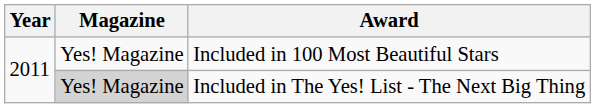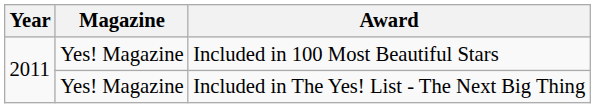(122, 86) lightgrey background -> (122, 86) no background
